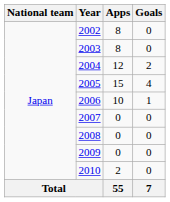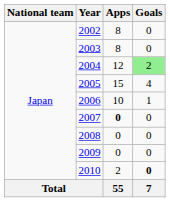(149, 65) no background -> (149, 65) lightgreen background
(118, 118) normal -> (118, 118) bold
(149, 170) normal -> (149, 170) bold
